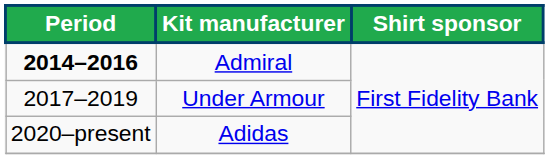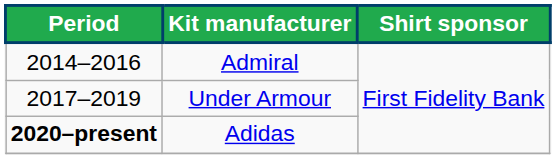(81, 61) bold -> (84, 61) normal
(81, 134) normal -> (84, 134) bold
